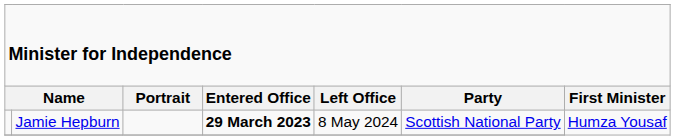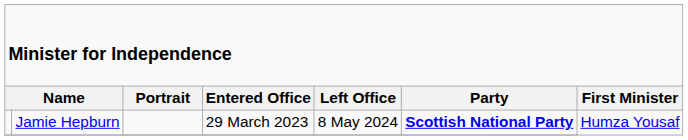(258, 122) bold -> (257, 122) normal
(483, 122) normal -> (489, 122) bold
